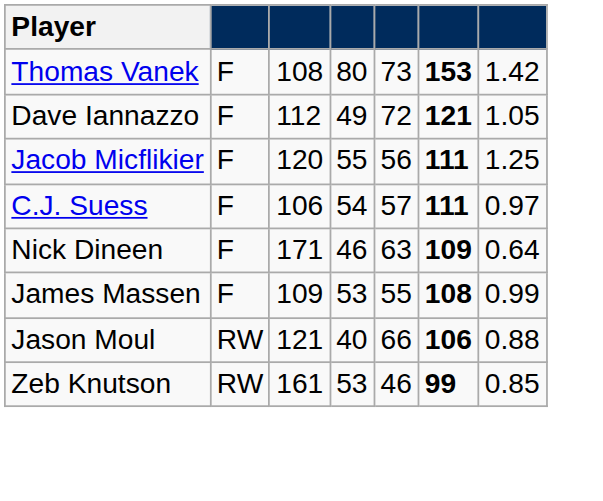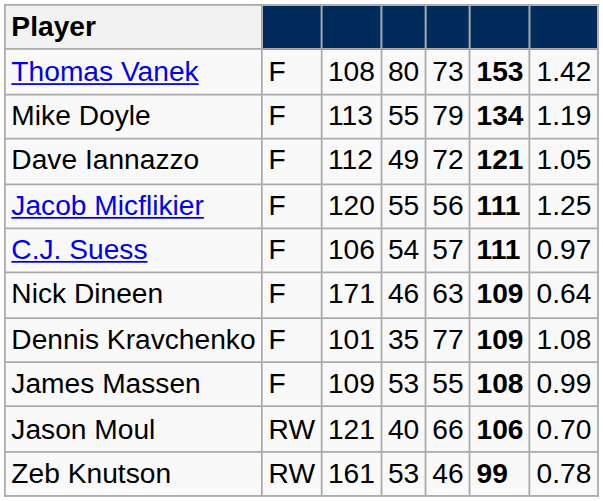+ row: (81, 116)
+ row: (133, 339)
(512, 339) 0.88 -> (564, 428) 0.70
(512, 384) 0.85 -> (564, 473) 0.78
